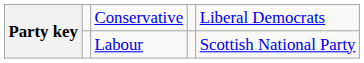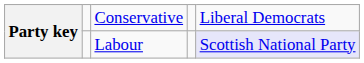(278, 44) no background -> (278, 44) lavender background
